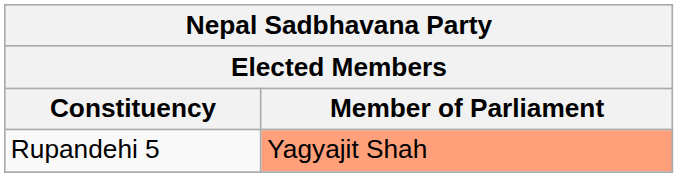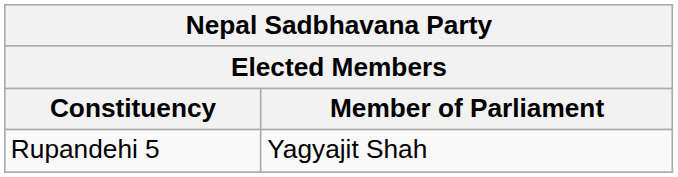(347, 150) lightsalmon background -> (347, 150) no background
